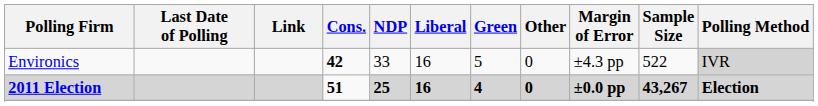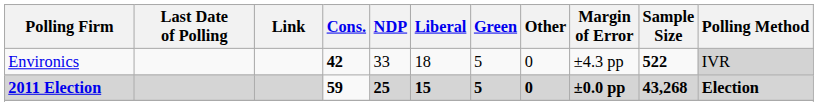(423, 61) 16 -> (423, 61) 18
(655, 61) normal -> (655, 61) bold
(335, 87) 51 -> (335, 87) 59
(423, 87) 16 -> (423, 87) 15
(478, 87) 4 -> (478, 87) 5
(665, 87) 43,267 -> (665, 87) 43,268
